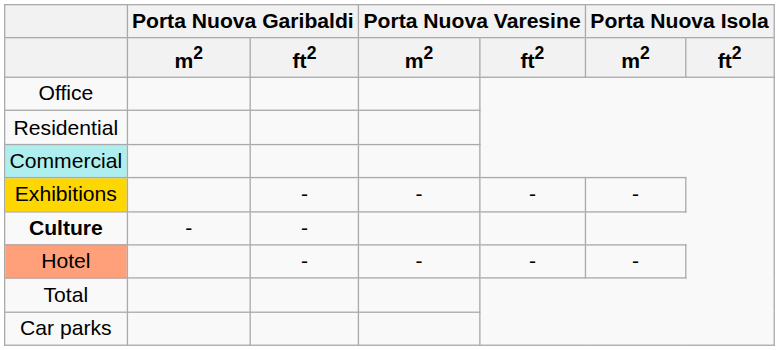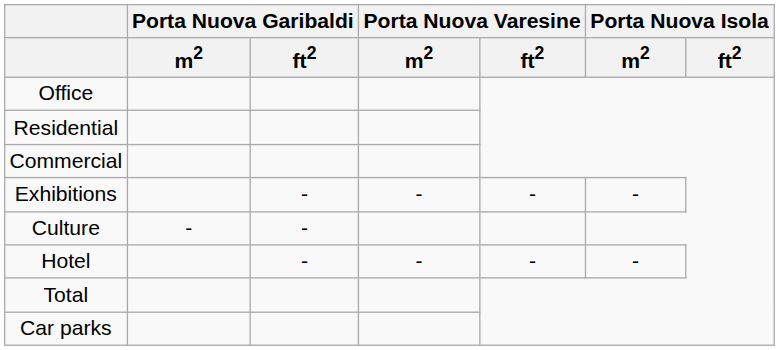(66, 160) paleturquoise background -> (66, 160) no background
(66, 194) gold background -> (66, 194) no background
(66, 227) bold -> (66, 227) normal
(66, 261) lightsalmon background -> (66, 261) no background
